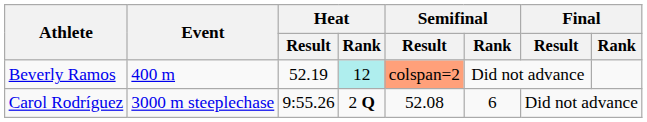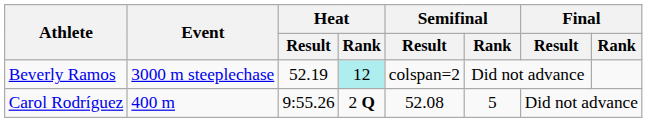(153, 74) 400 m -> (203, 74) 3000 m steeplechase
(424, 74) lightsalmon background -> (424, 74) no background
(203, 103) 3000 m steeplechase -> (153, 103) 400 m
(492, 103) 6 -> (492, 103) 5
